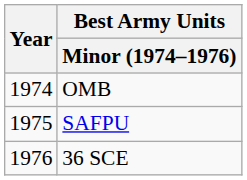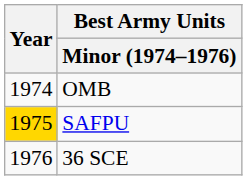(31, 123) no background -> (31, 123) gold background
